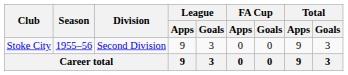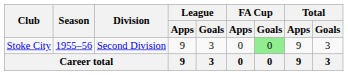(270, 45) no background -> (270, 45) lightgreen background
